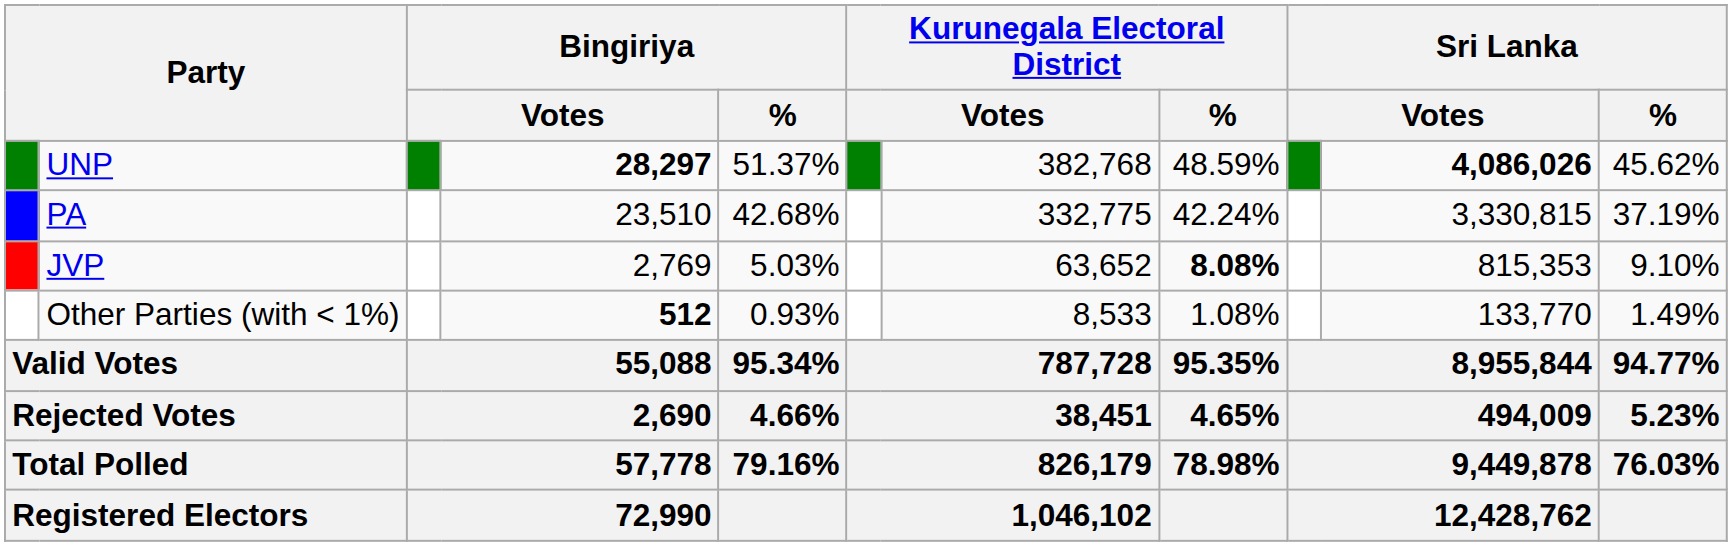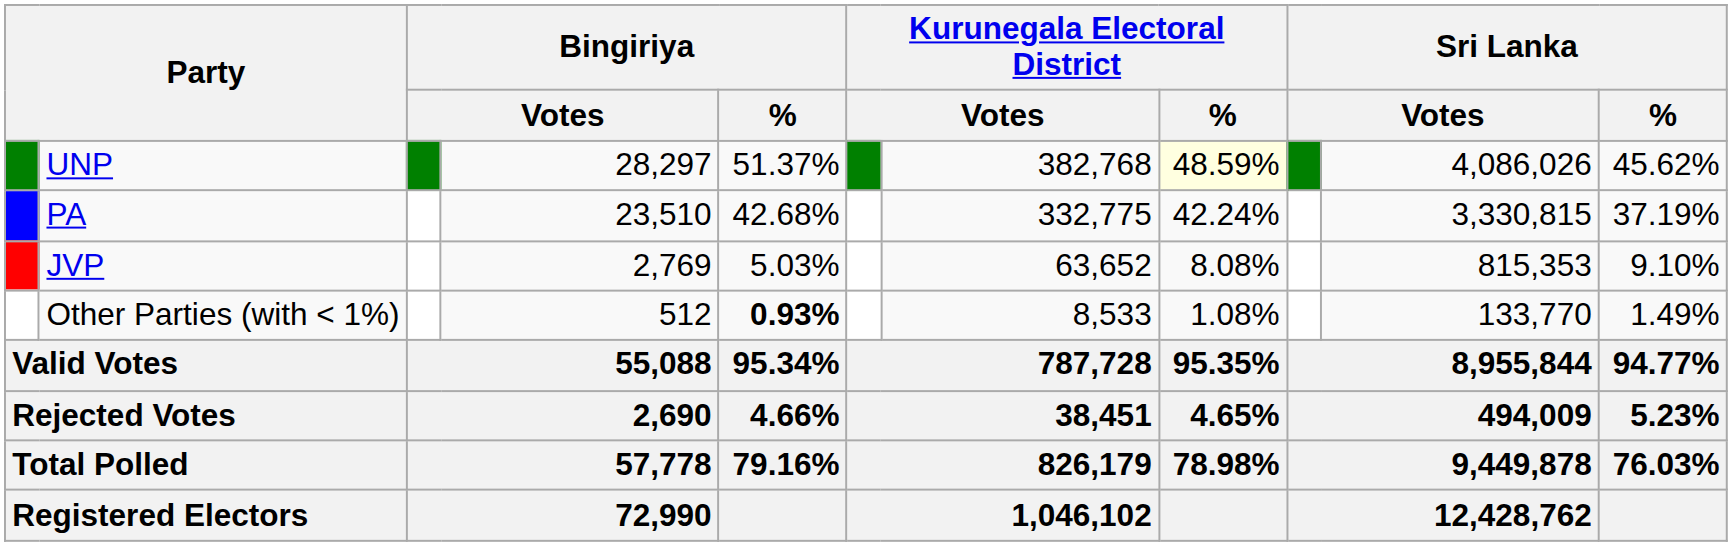(663, 164) bold -> (663, 164) normal
(1226, 164) no background -> (1226, 164) lightyellow background
(1522, 164) bold -> (1522, 164) normal
(1235, 264) bold -> (1235, 264) normal
(685, 314) bold -> (685, 314) normal
(795, 314) normal -> (795, 314) bold
